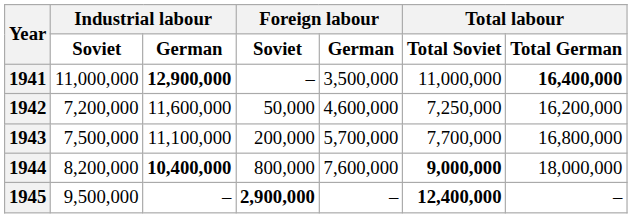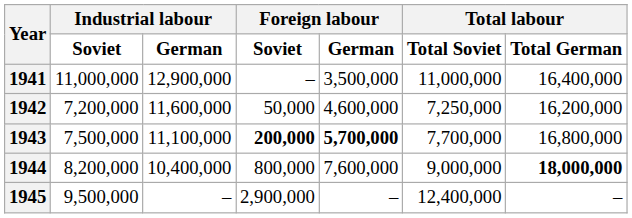(189, 78) bold -> (189, 78) normal
(580, 78) bold -> (580, 78) normal
(284, 138) normal -> (284, 138) bold
(361, 138) normal -> (361, 138) bold
(189, 167) bold -> (189, 167) normal
(464, 167) bold -> (464, 167) normal
(580, 167) normal -> (580, 167) bold
(277, 197) bold -> (277, 197) normal
(459, 197) bold -> (459, 197) normal
